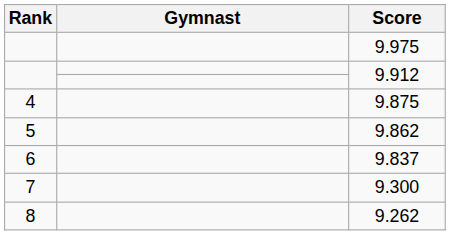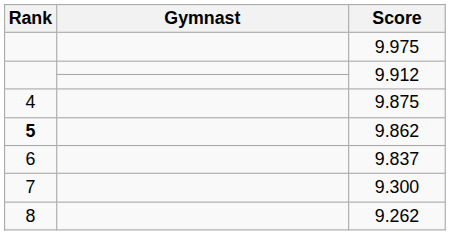(30, 131) normal -> (30, 131) bold
